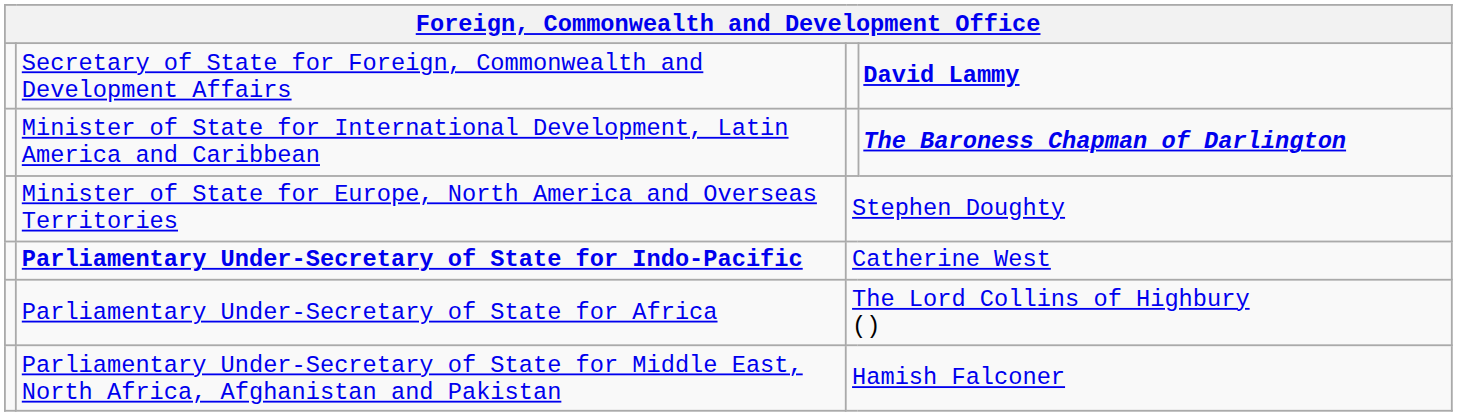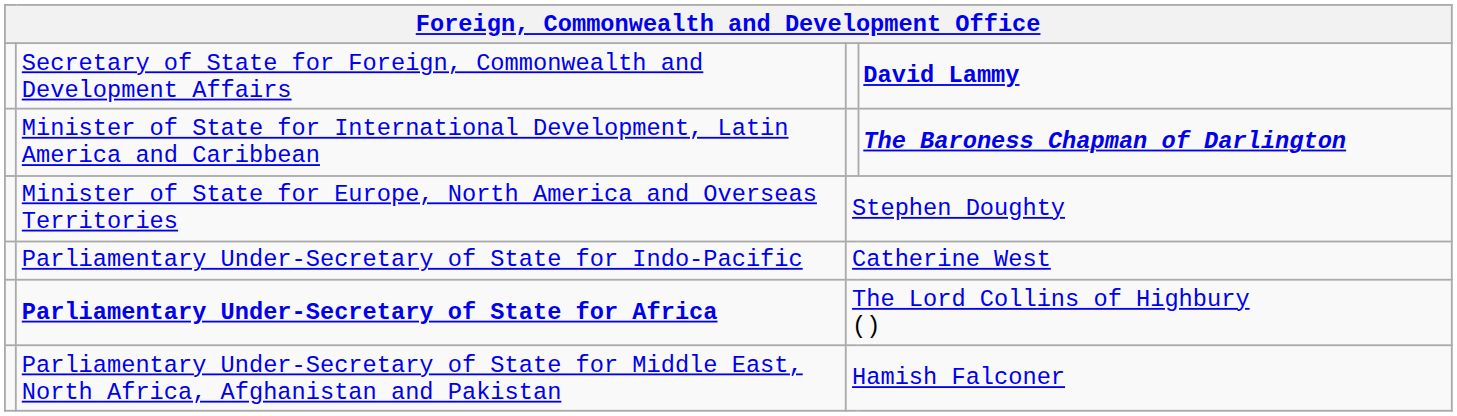(412, 260) bold -> (412, 260) normal
(370, 313) normal -> (370, 313) bold
